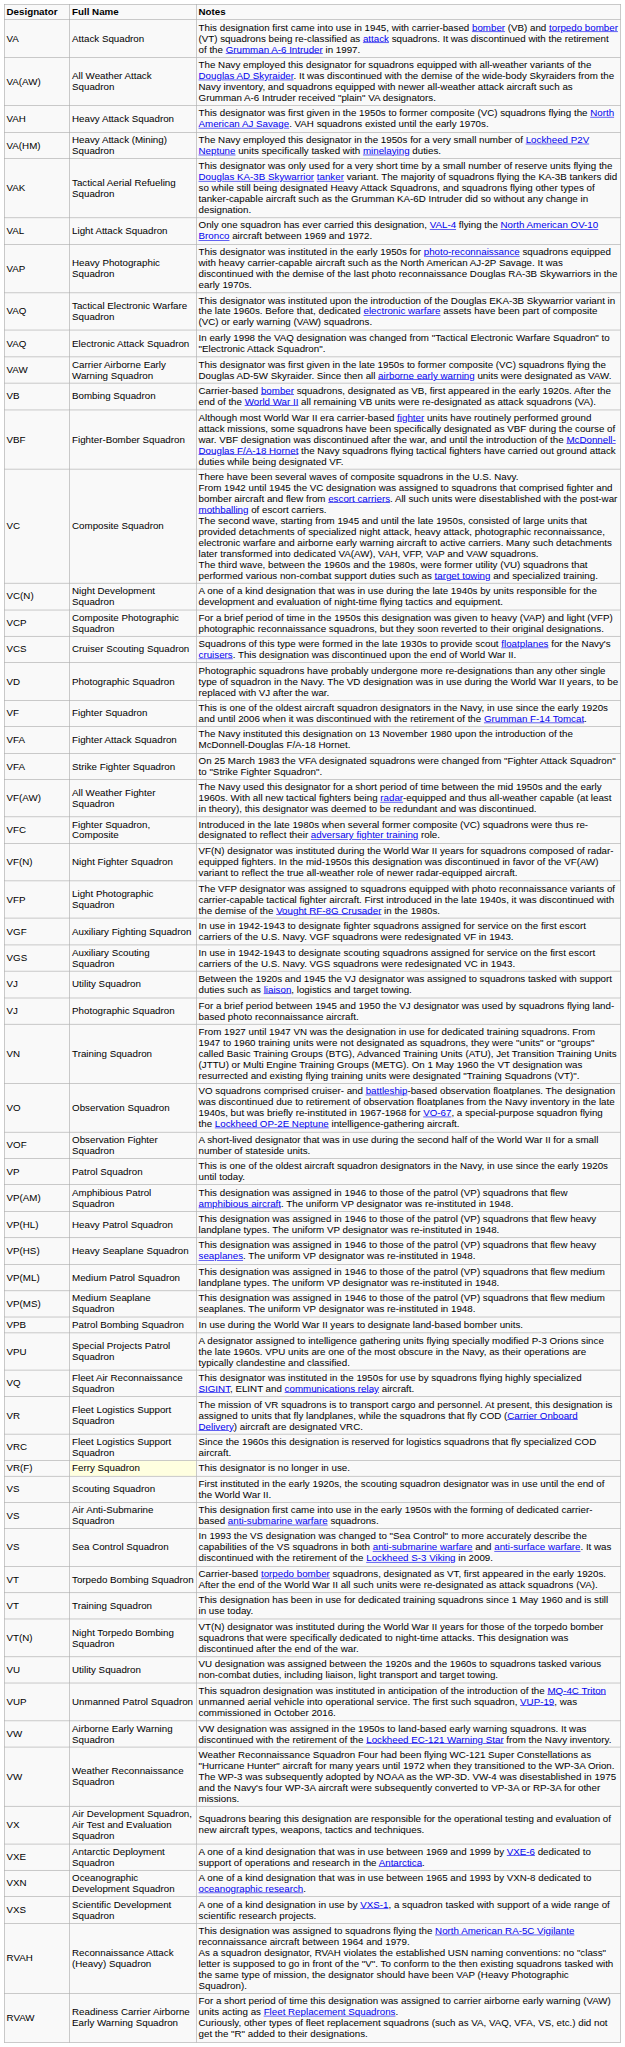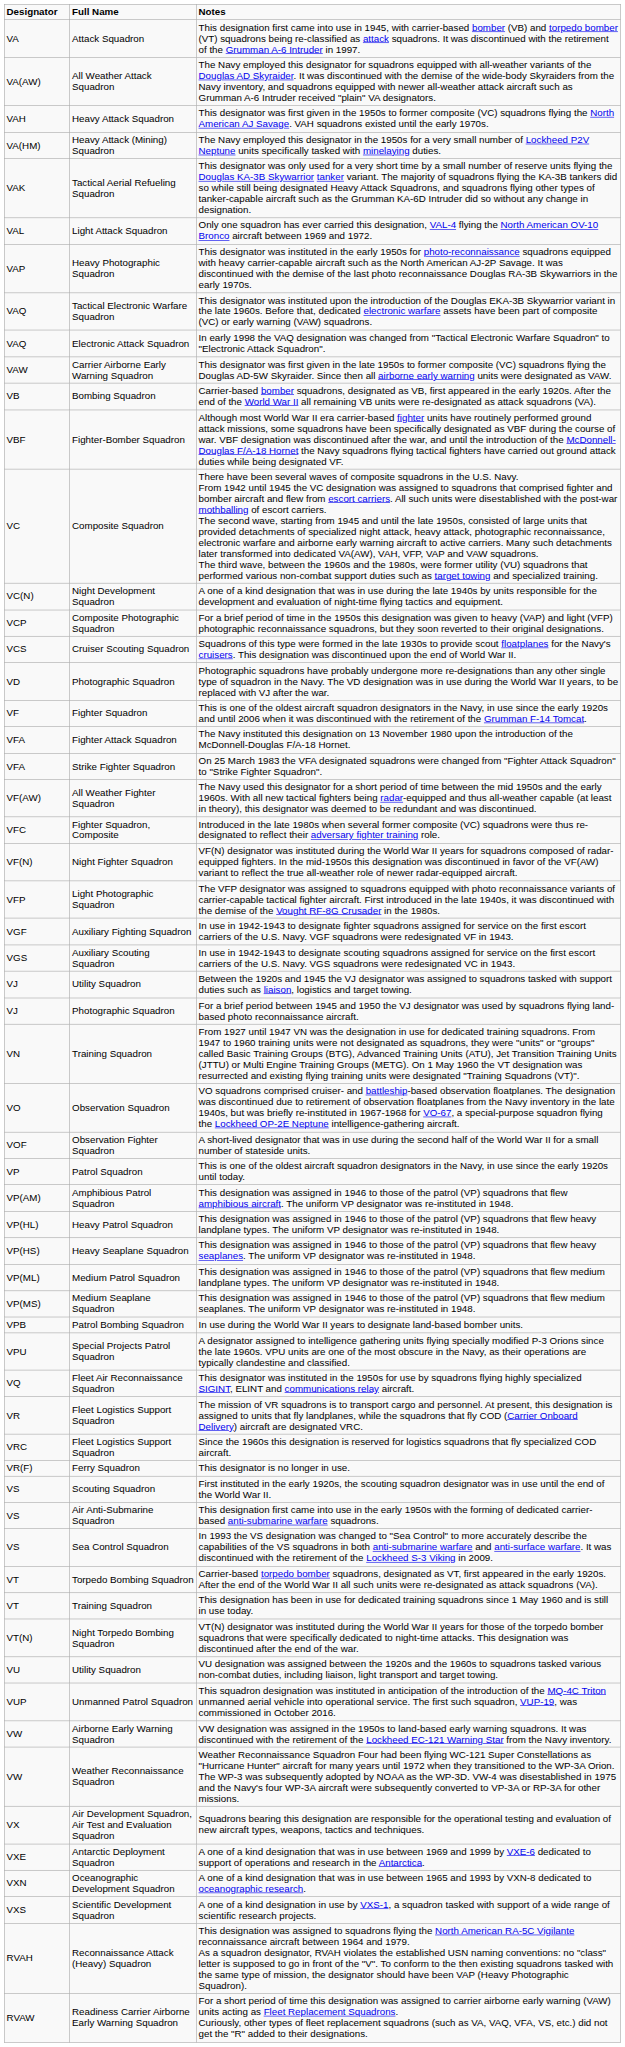(106, 1468) lightyellow background -> (106, 1468) no background
